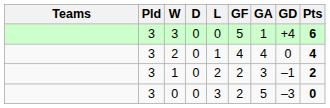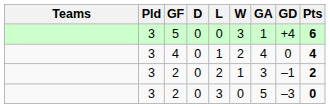columns swapped: (175, 14) <-> (240, 14)
